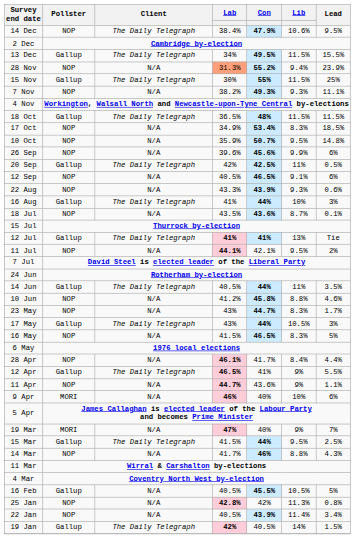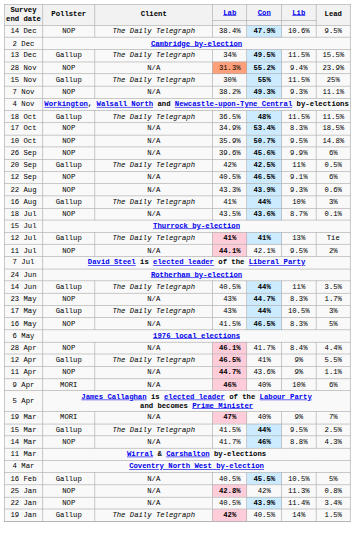- row: (23, 299)
